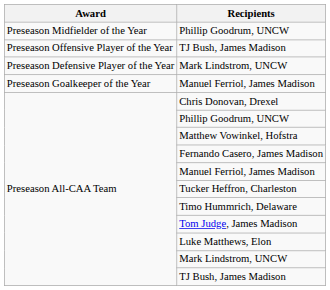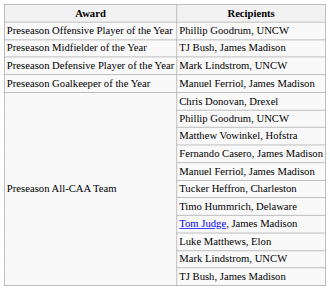(77, 31) Preseason Midfielder of the Year -> (90, 31) Preseason Offensive Player of the Year
(90, 48) Preseason Offensive Player of the Year -> (77, 48) Preseason Midfielder of the Year
